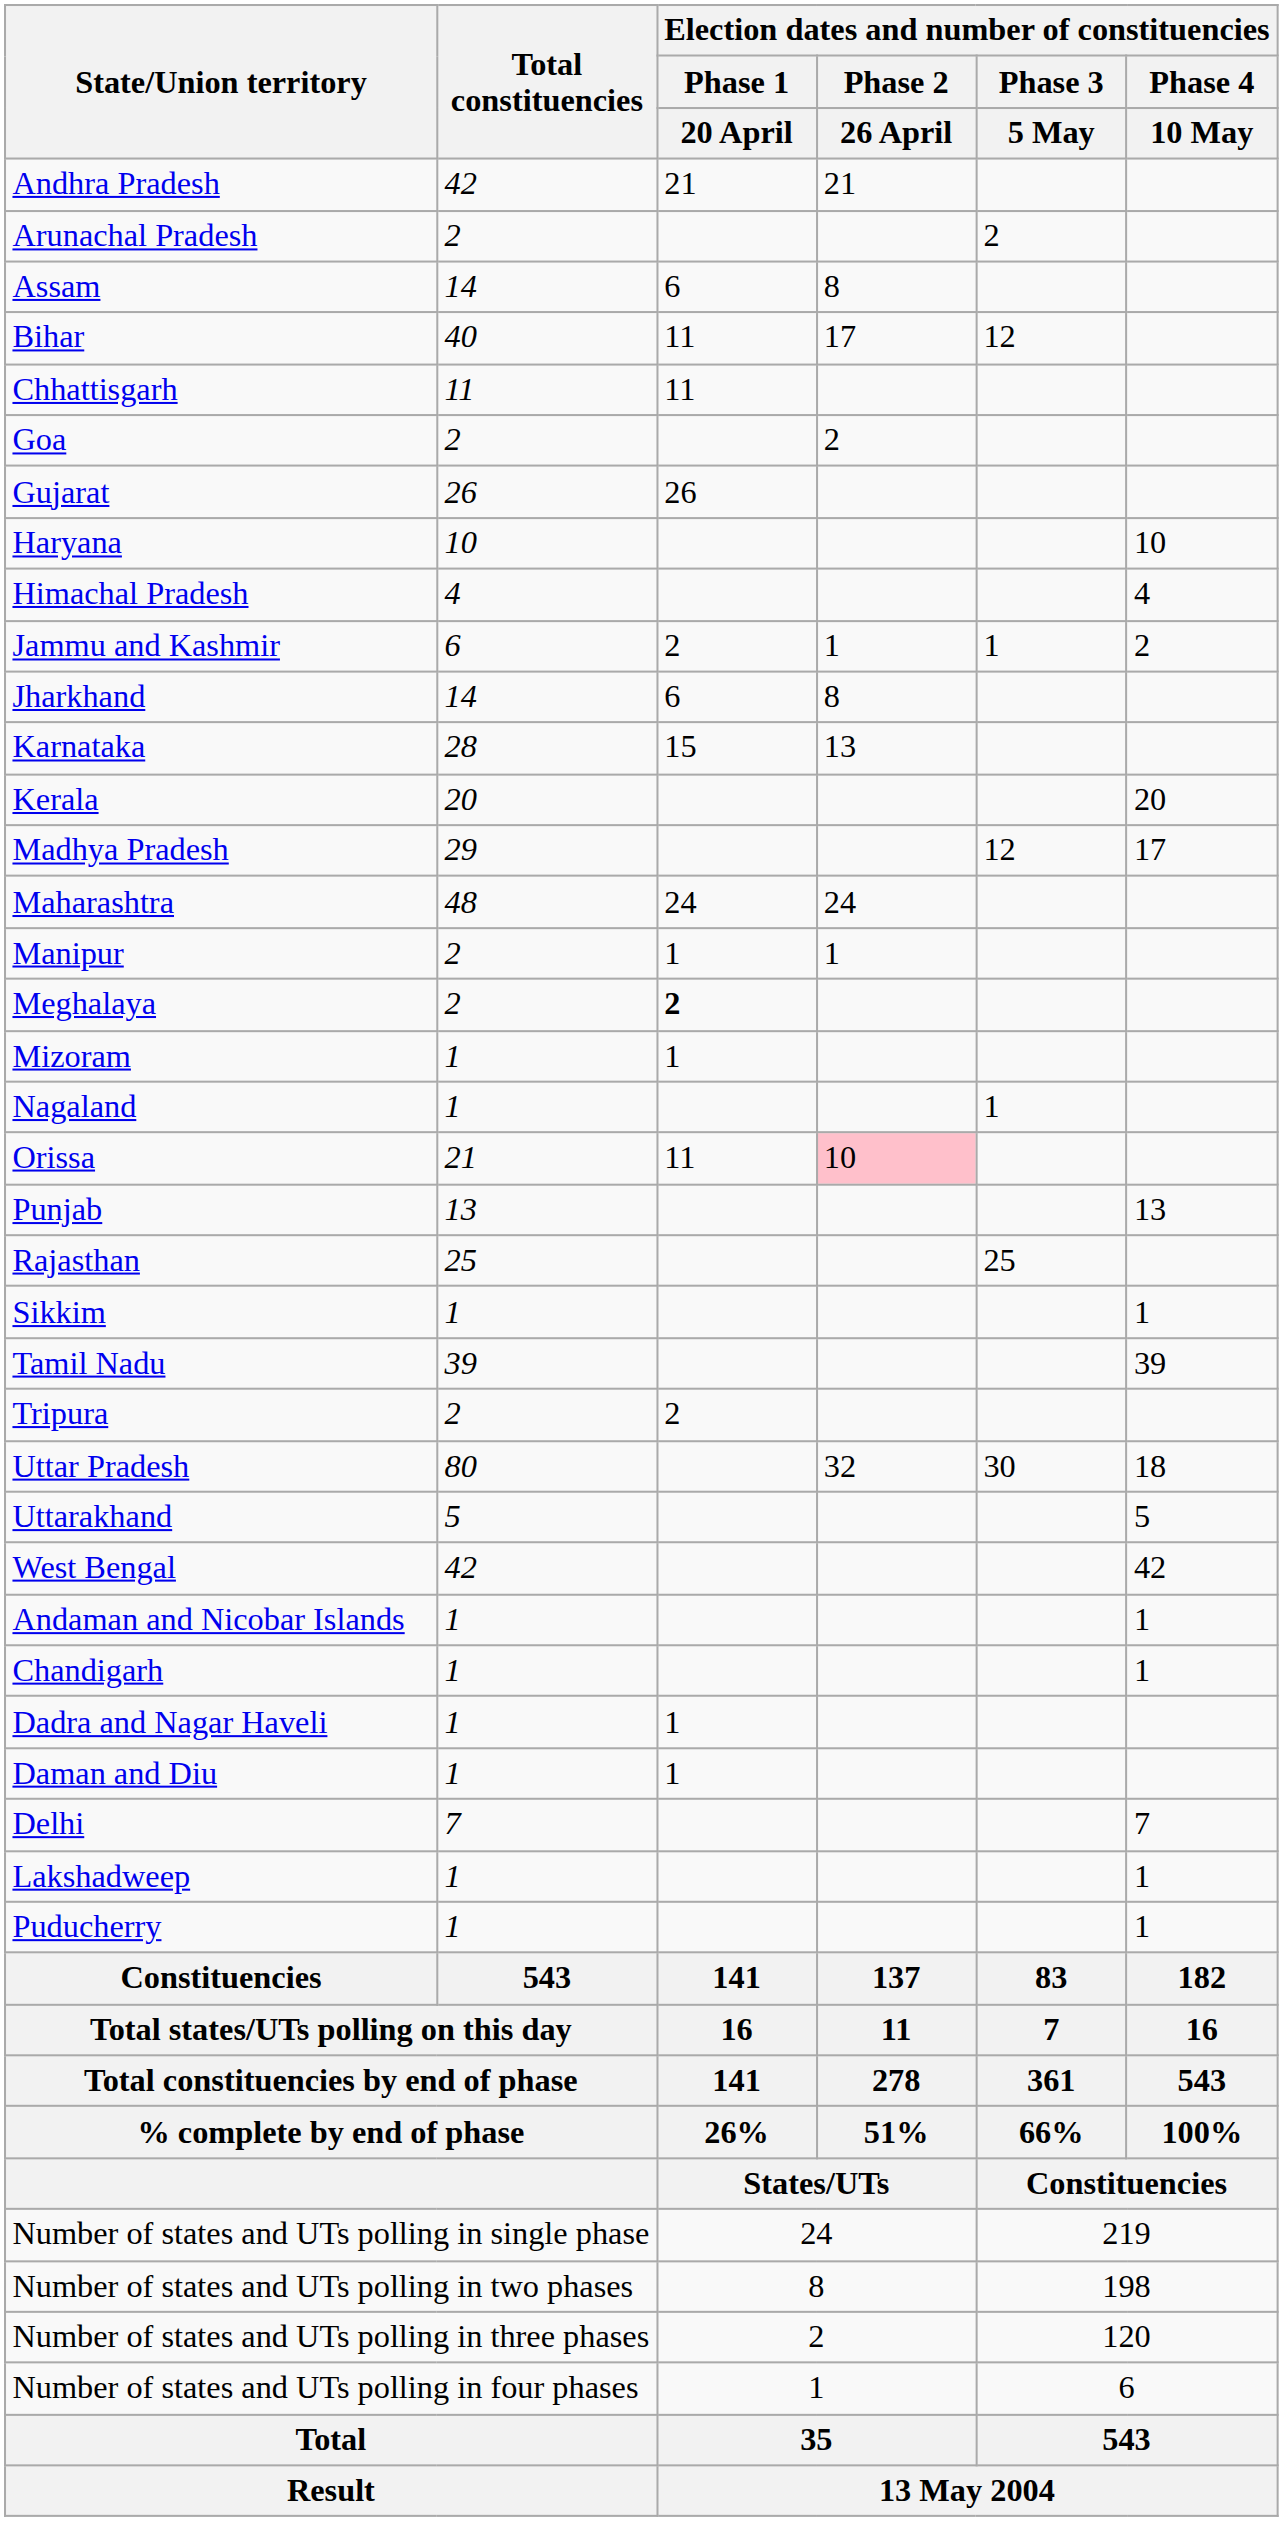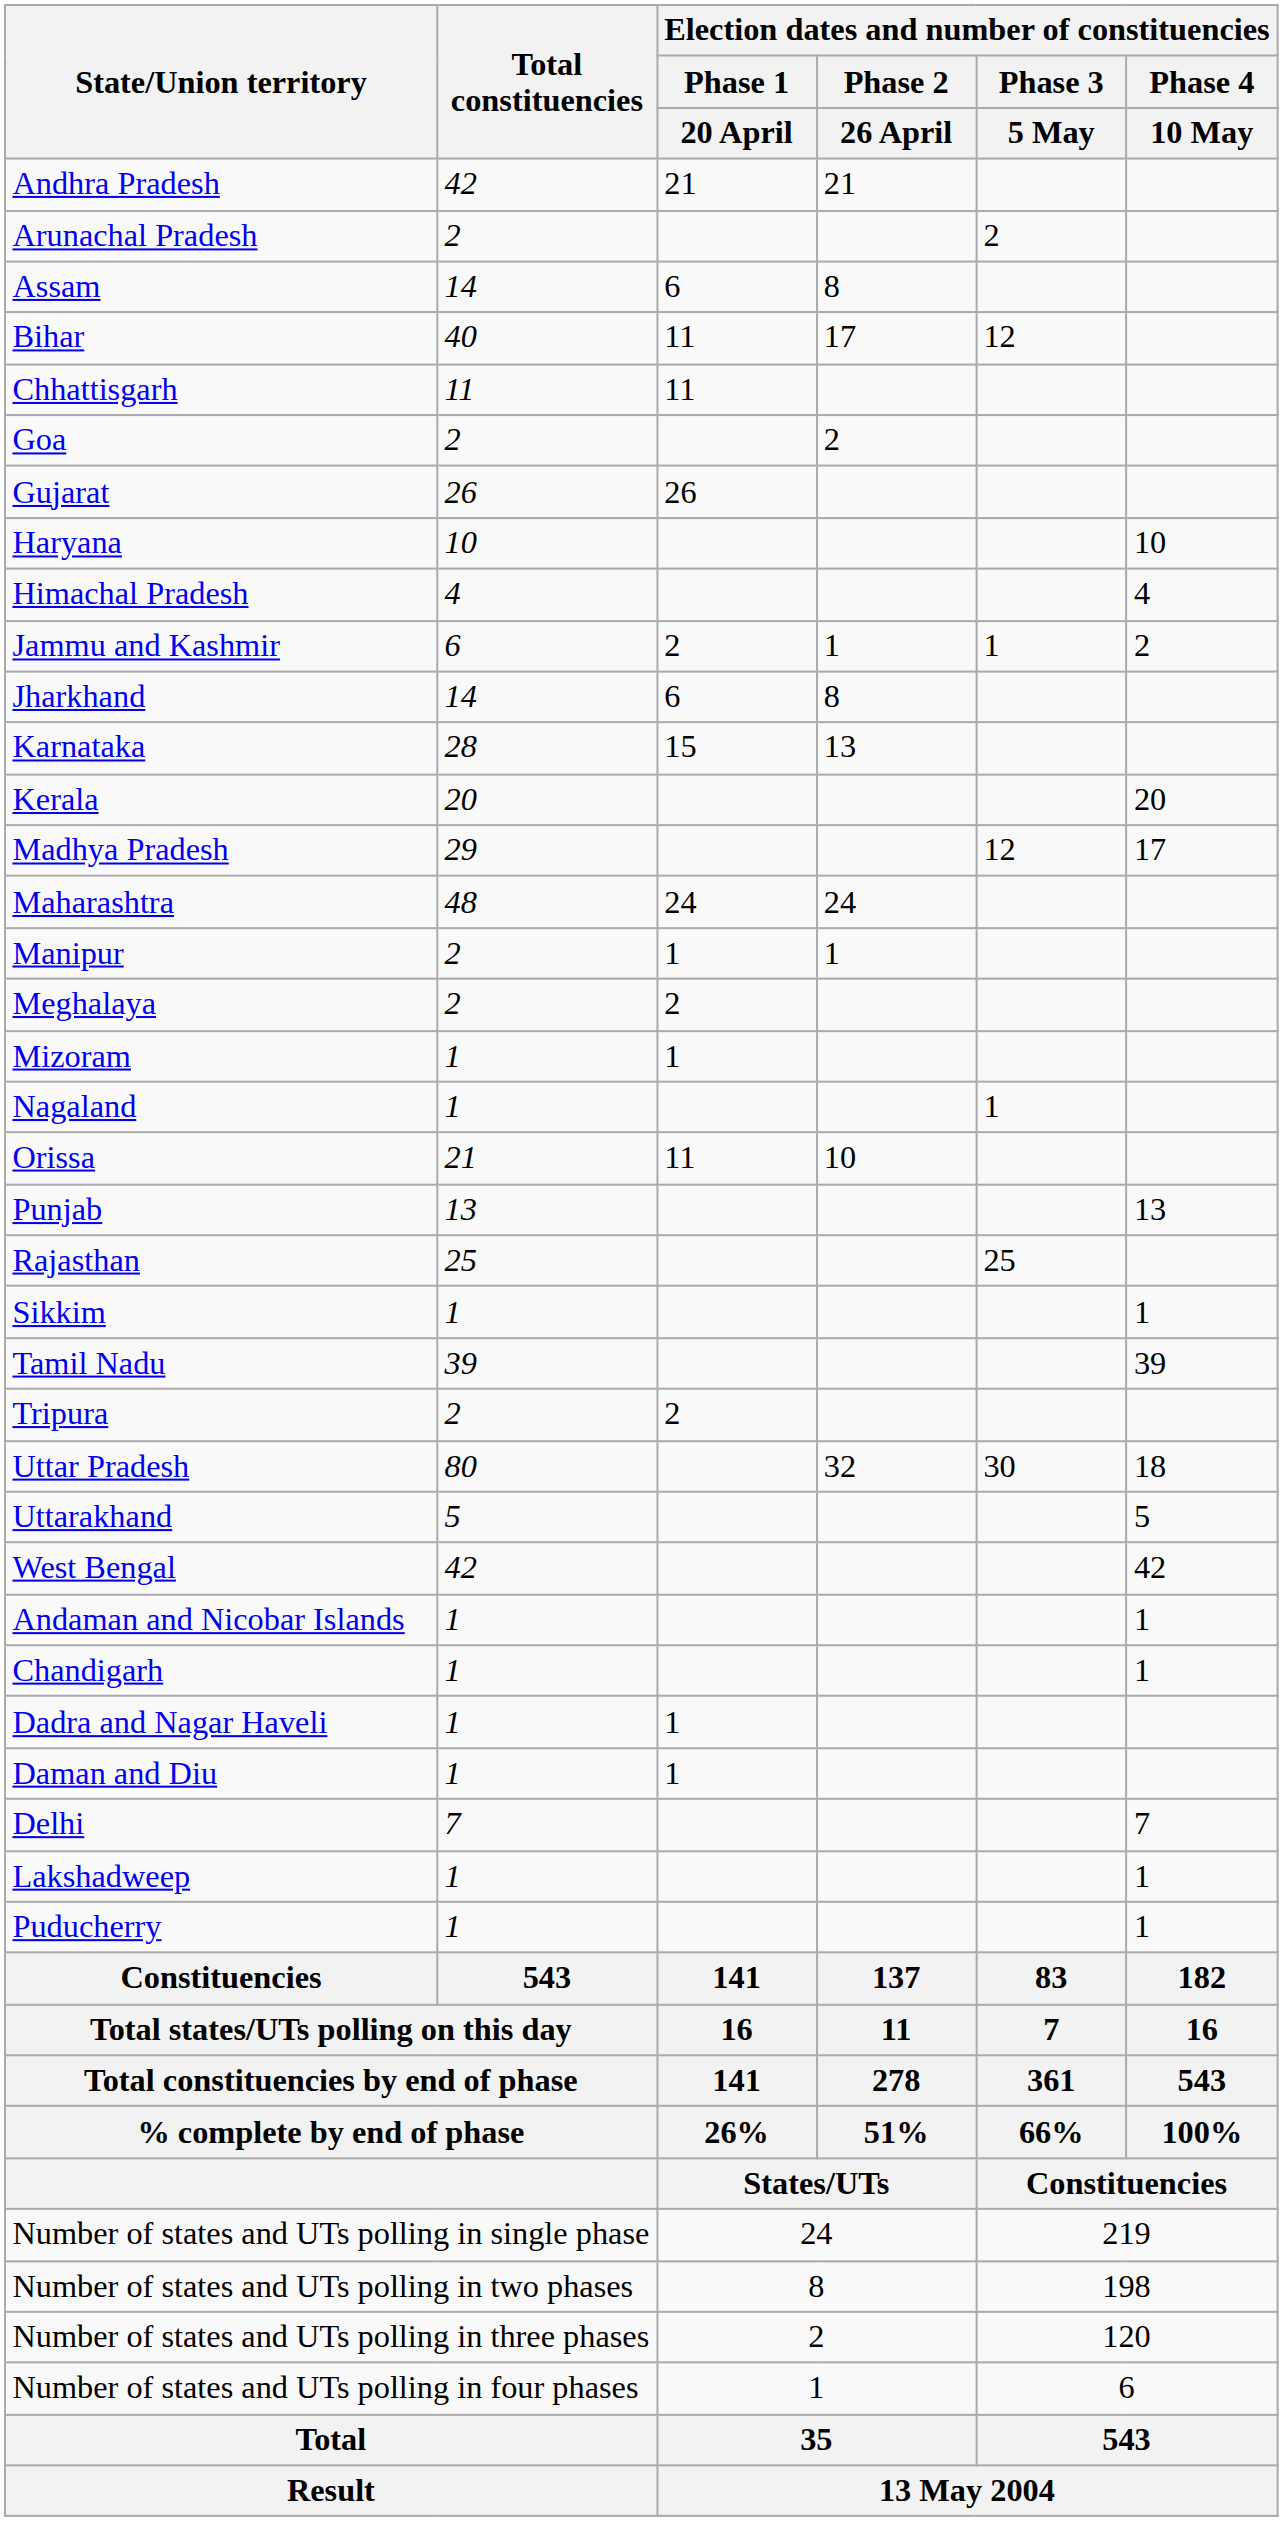(672, 1004) bold -> (672, 1004) normal
(840, 1157) pink background -> (840, 1157) no background
